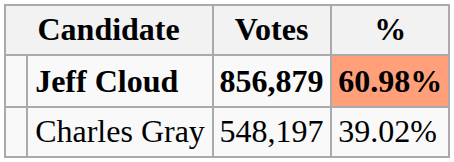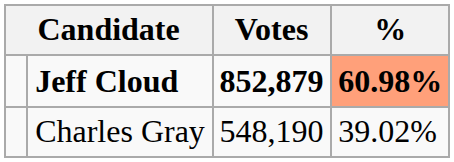(272, 80) 856,879 -> (272, 80) 852,879
(272, 131) 548,197 -> (272, 131) 548,190
